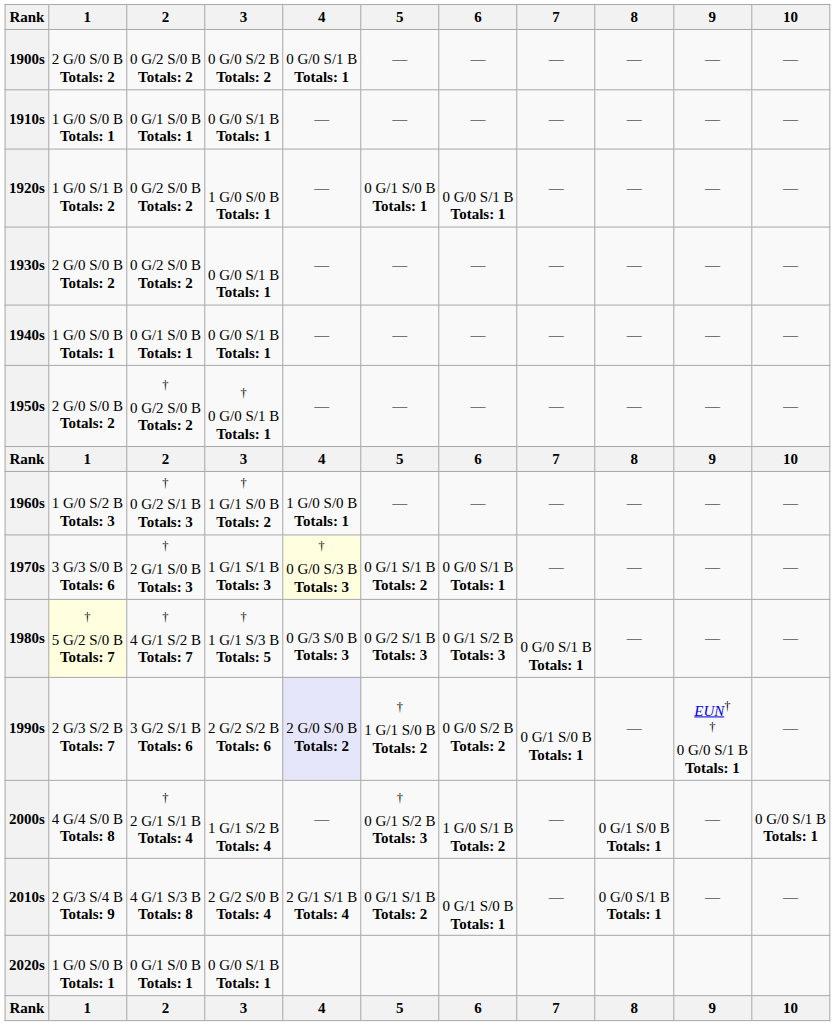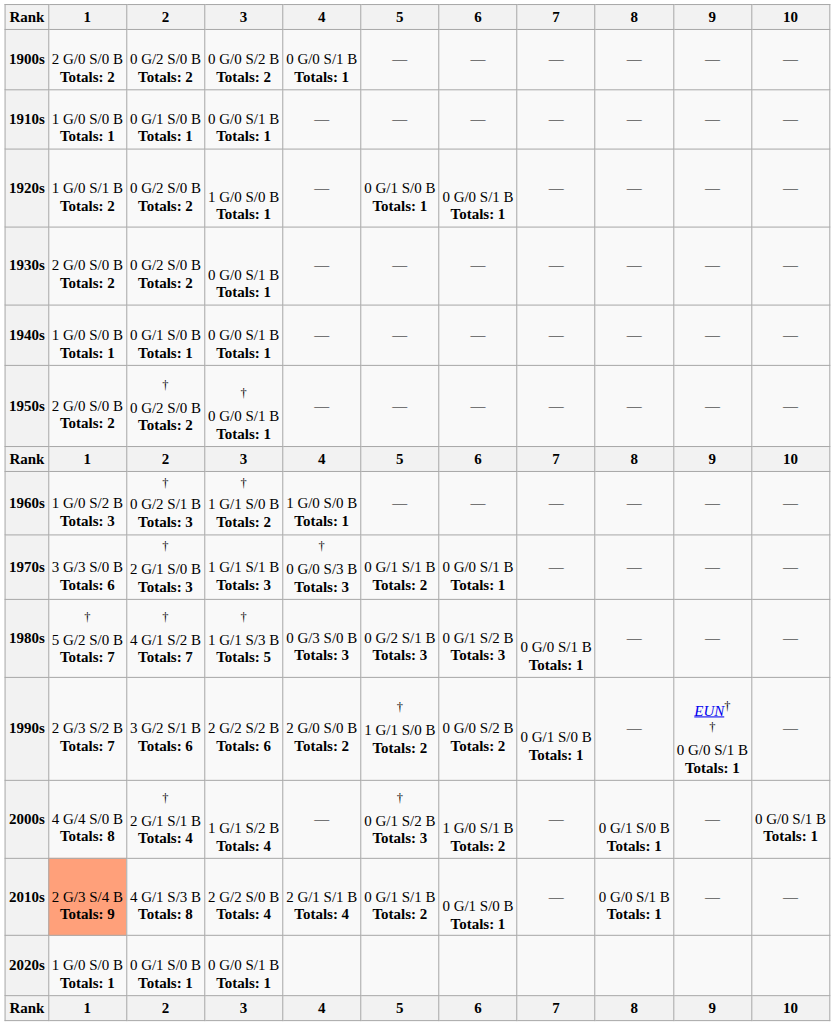(322, 567) lightyellow background -> (322, 567) no background
(87, 638) lightyellow background -> (87, 638) no background
(322, 737) lavender background -> (322, 737) no background
(87, 906) no background -> (87, 906) lightsalmon background
